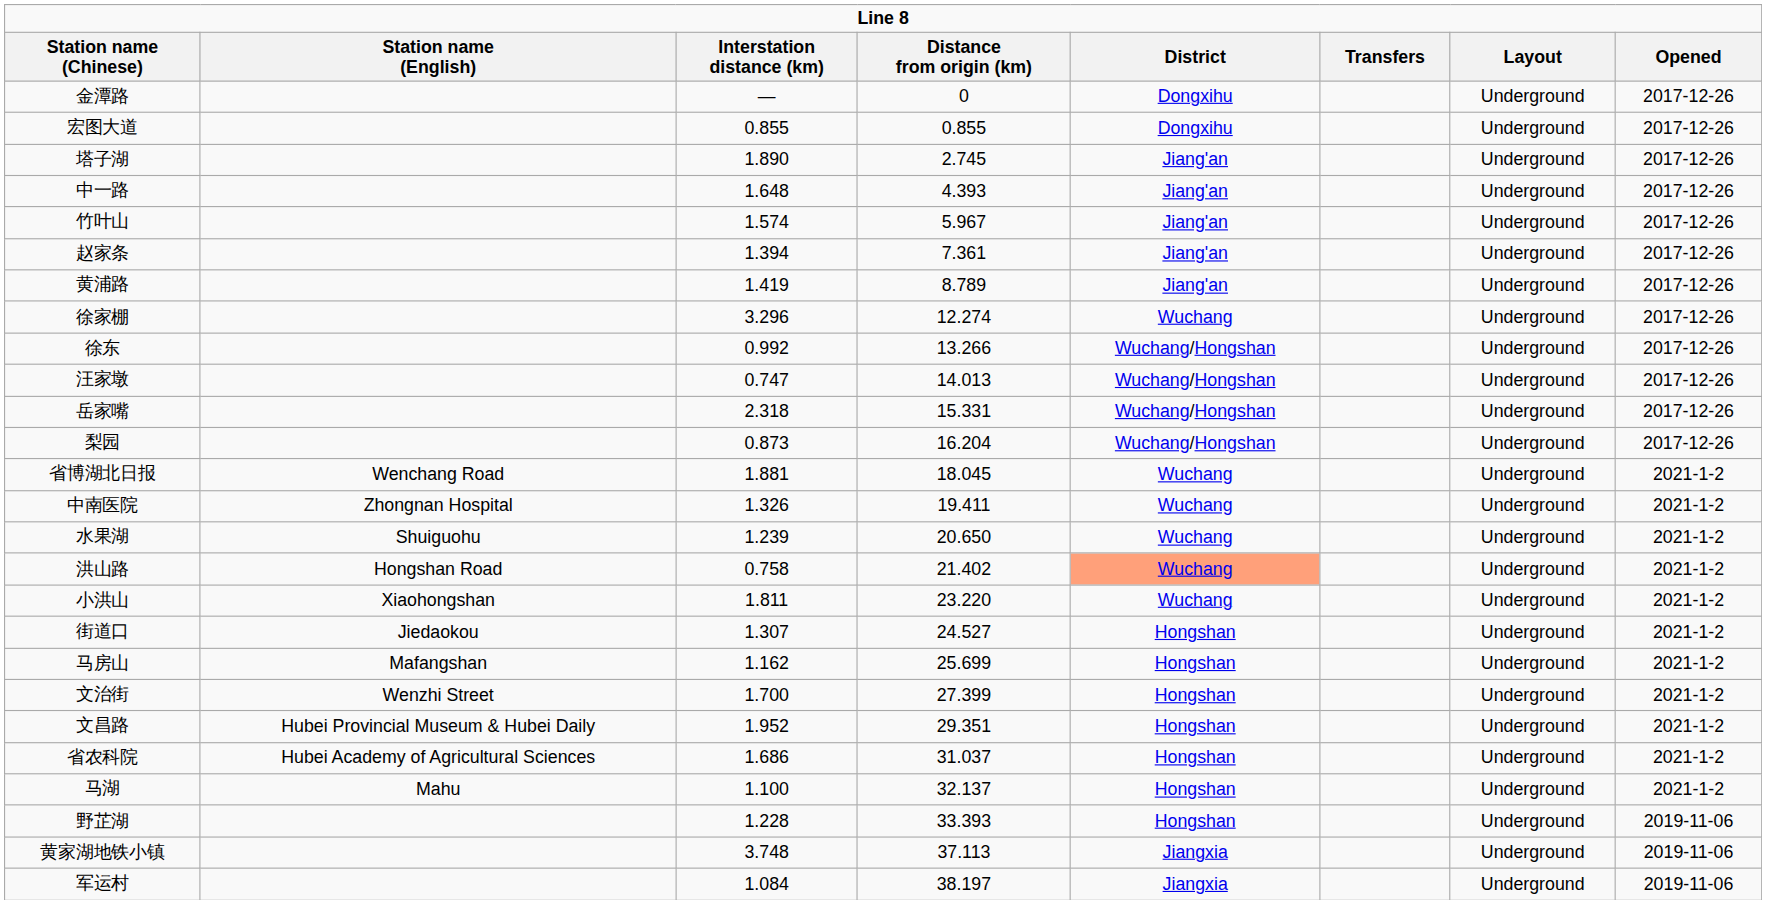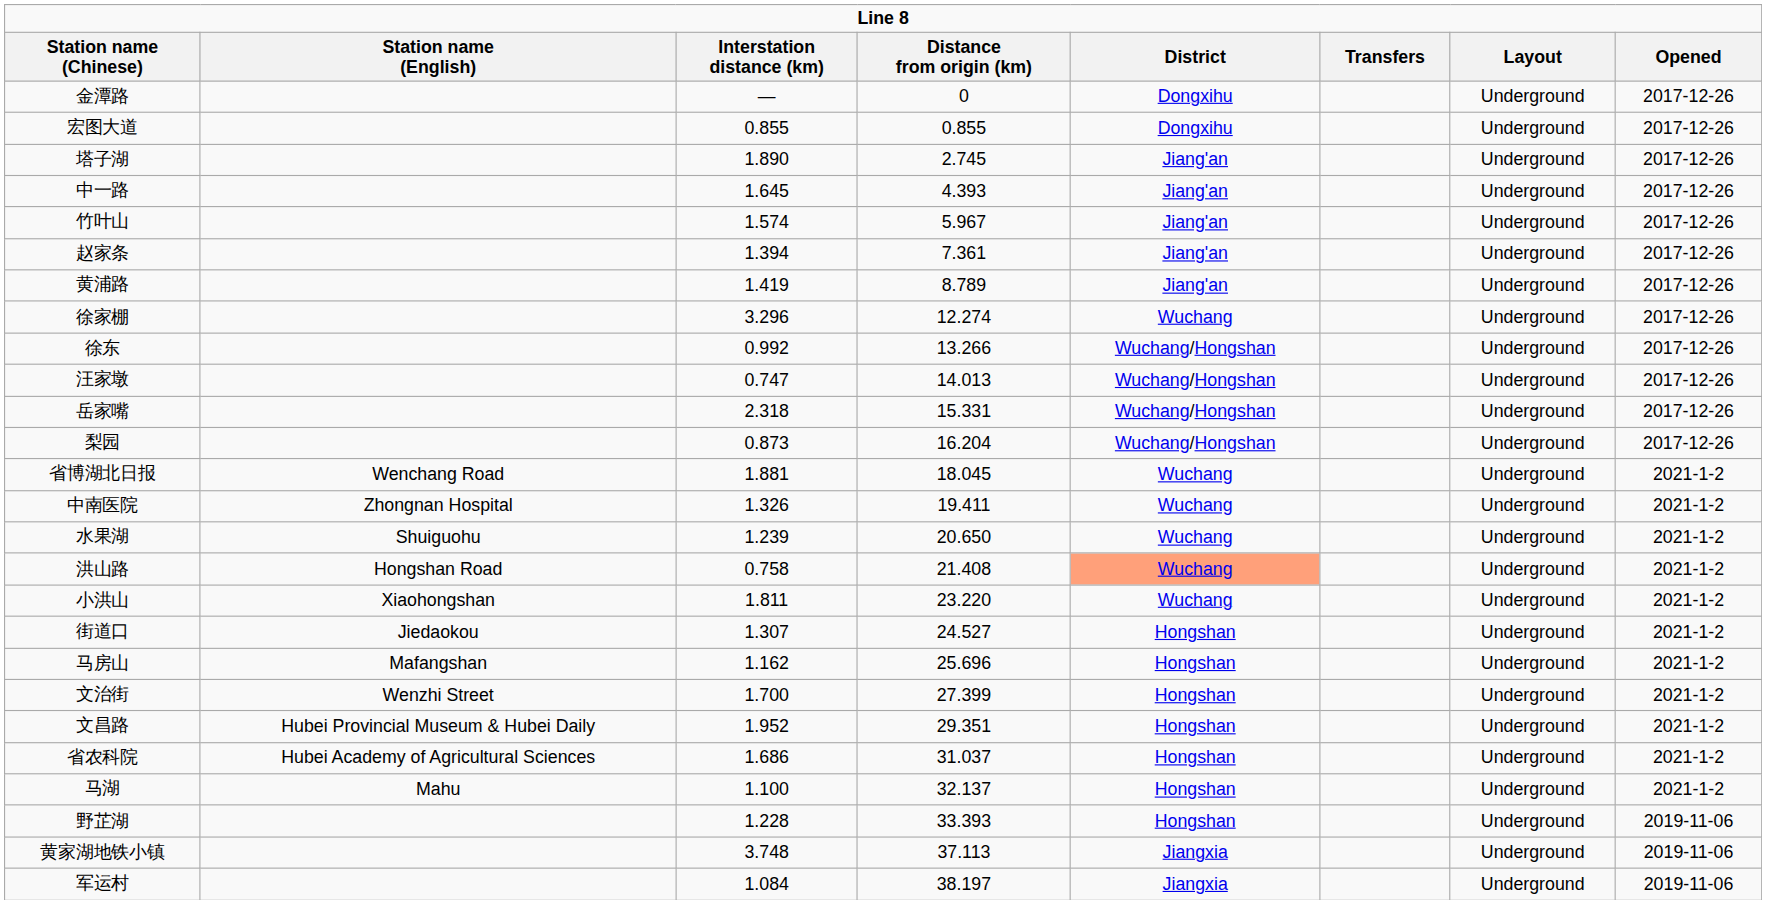(767, 191) 1.648 -> (767, 191) 1.645
(964, 569) 21.402 -> (964, 569) 21.408
(964, 663) 25.699 -> (964, 663) 25.696
